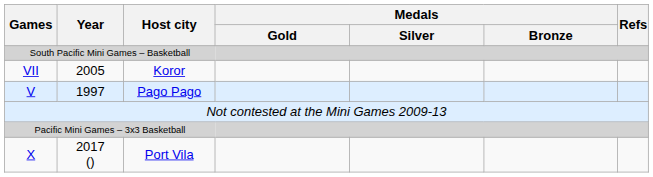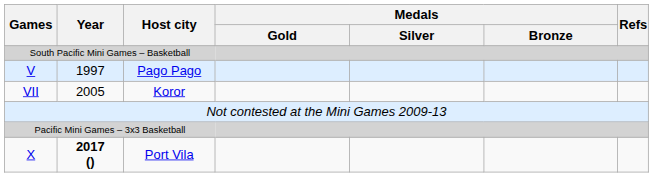rows swapped: (31, 91) <-> (31, 70)
(90, 154) normal -> (90, 154) bold
